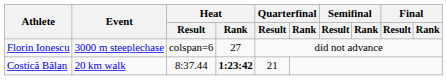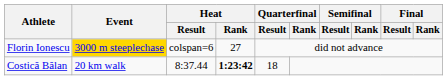(119, 48) no background -> (119, 48) gold background
(272, 66) 21 -> (272, 66) 18
